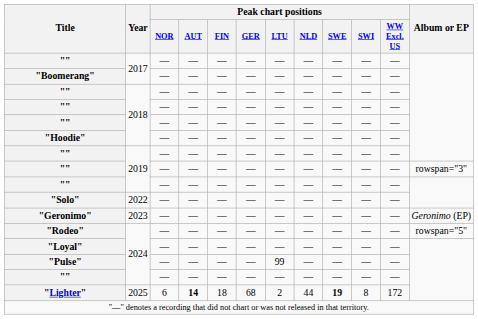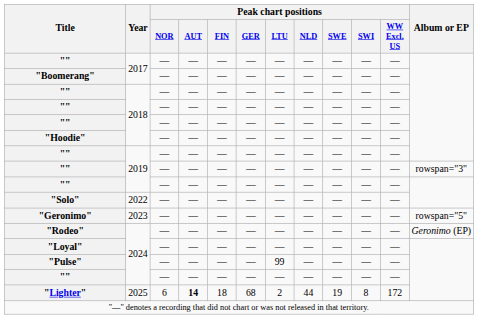(441, 215) Geronimo (EP) -> (441, 215) rowspan="5"
(441, 231) rowspan="5" -> (441, 231) Geronimo (EP)
(337, 293) bold -> (337, 293) normal
